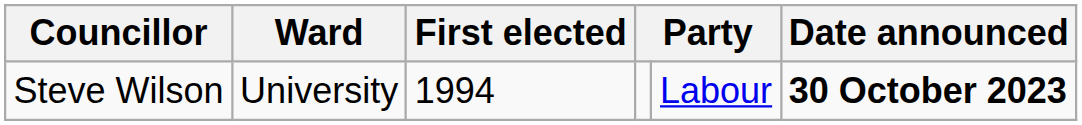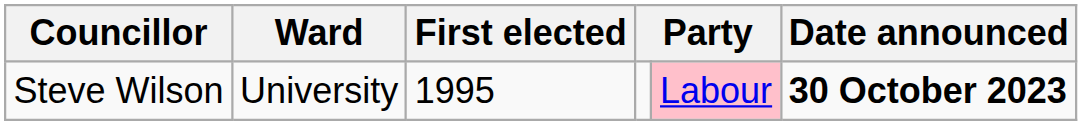(455, 90) 1994 -> (455, 90) 1995
(716, 90) no background -> (716, 90) pink background
